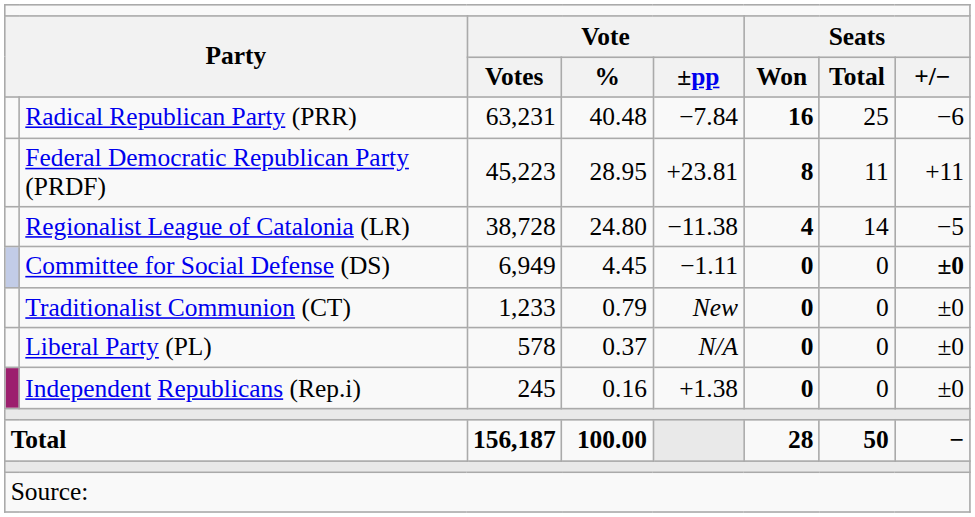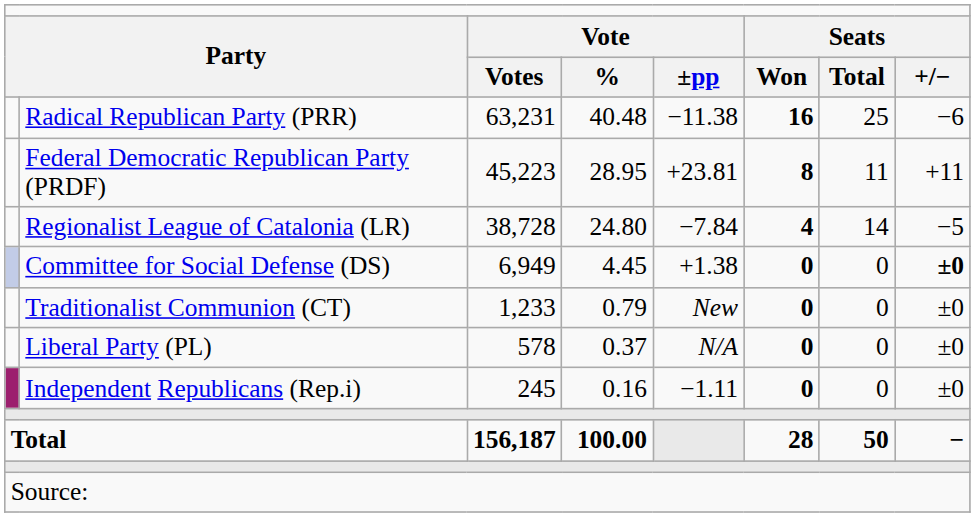(709, 117) −7.84 -> (703, 117) −11.38
(703, 226) −11.38 -> (709, 226) −7.84
(709, 266) −1.11 -> (709, 266) +1.38
(709, 387) +1.38 -> (709, 387) −1.11
